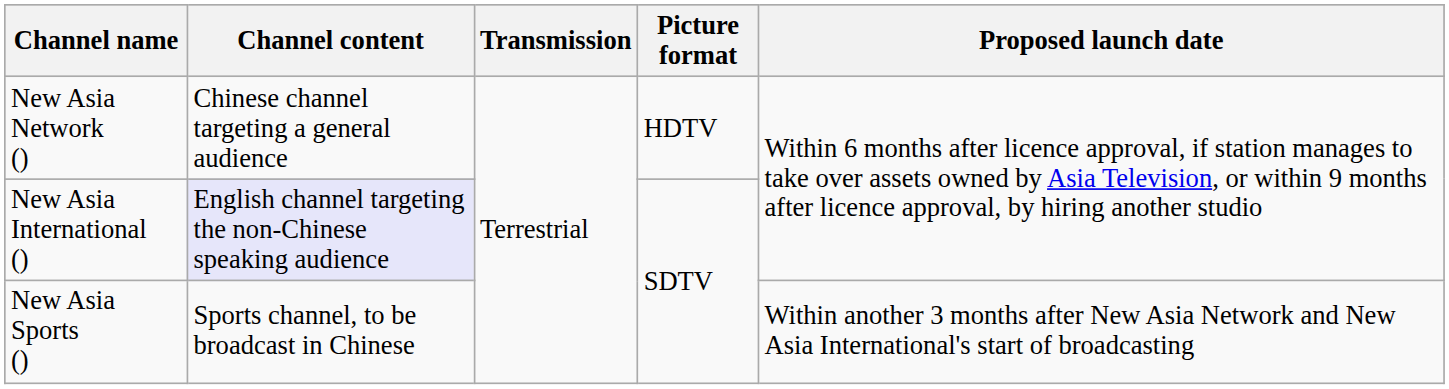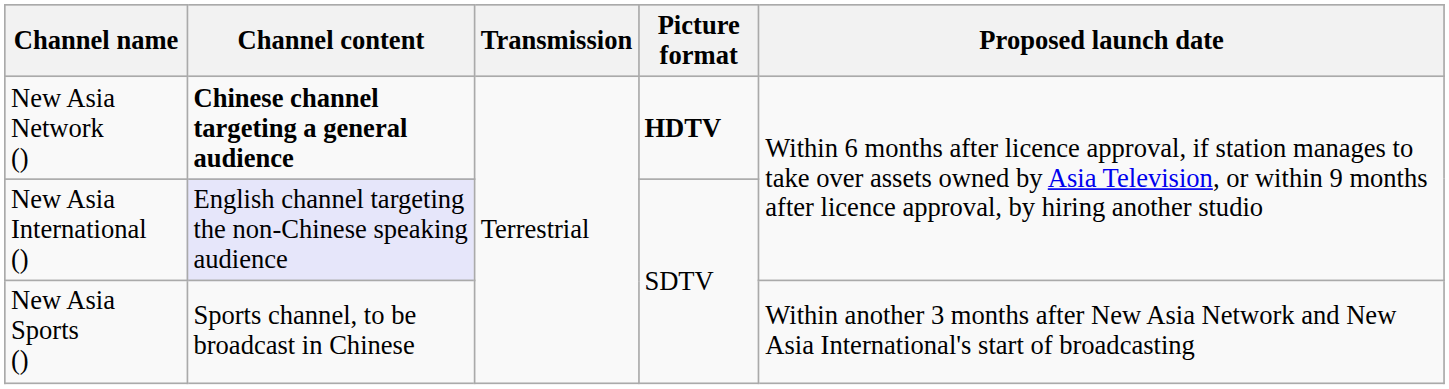(292, 127) normal -> (300, 127) bold
(681, 127) normal -> (683, 127) bold
